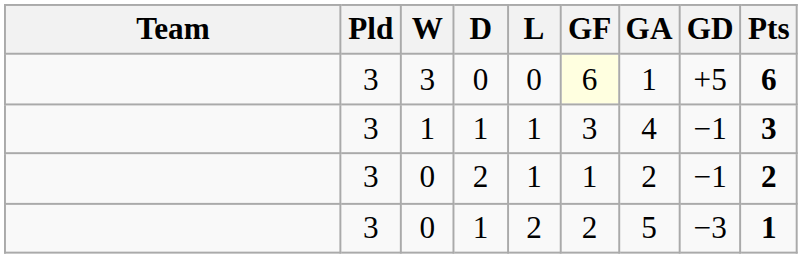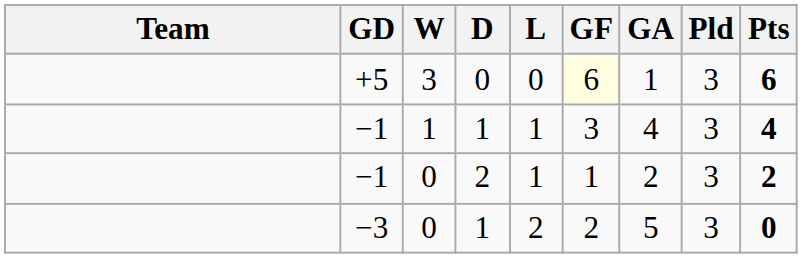columns swapped: (371, 29) <-> (710, 29)
(769, 128) 3 -> (769, 128) 4
(769, 227) 1 -> (769, 227) 0
